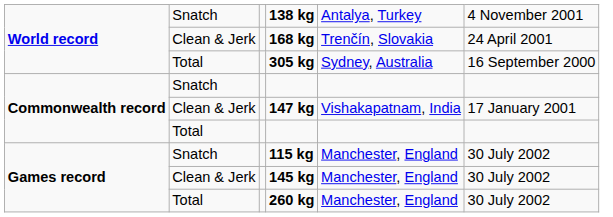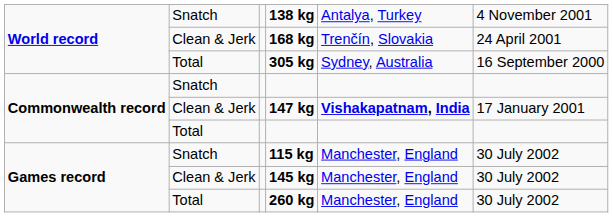(391, 108) normal -> (395, 108) bold
